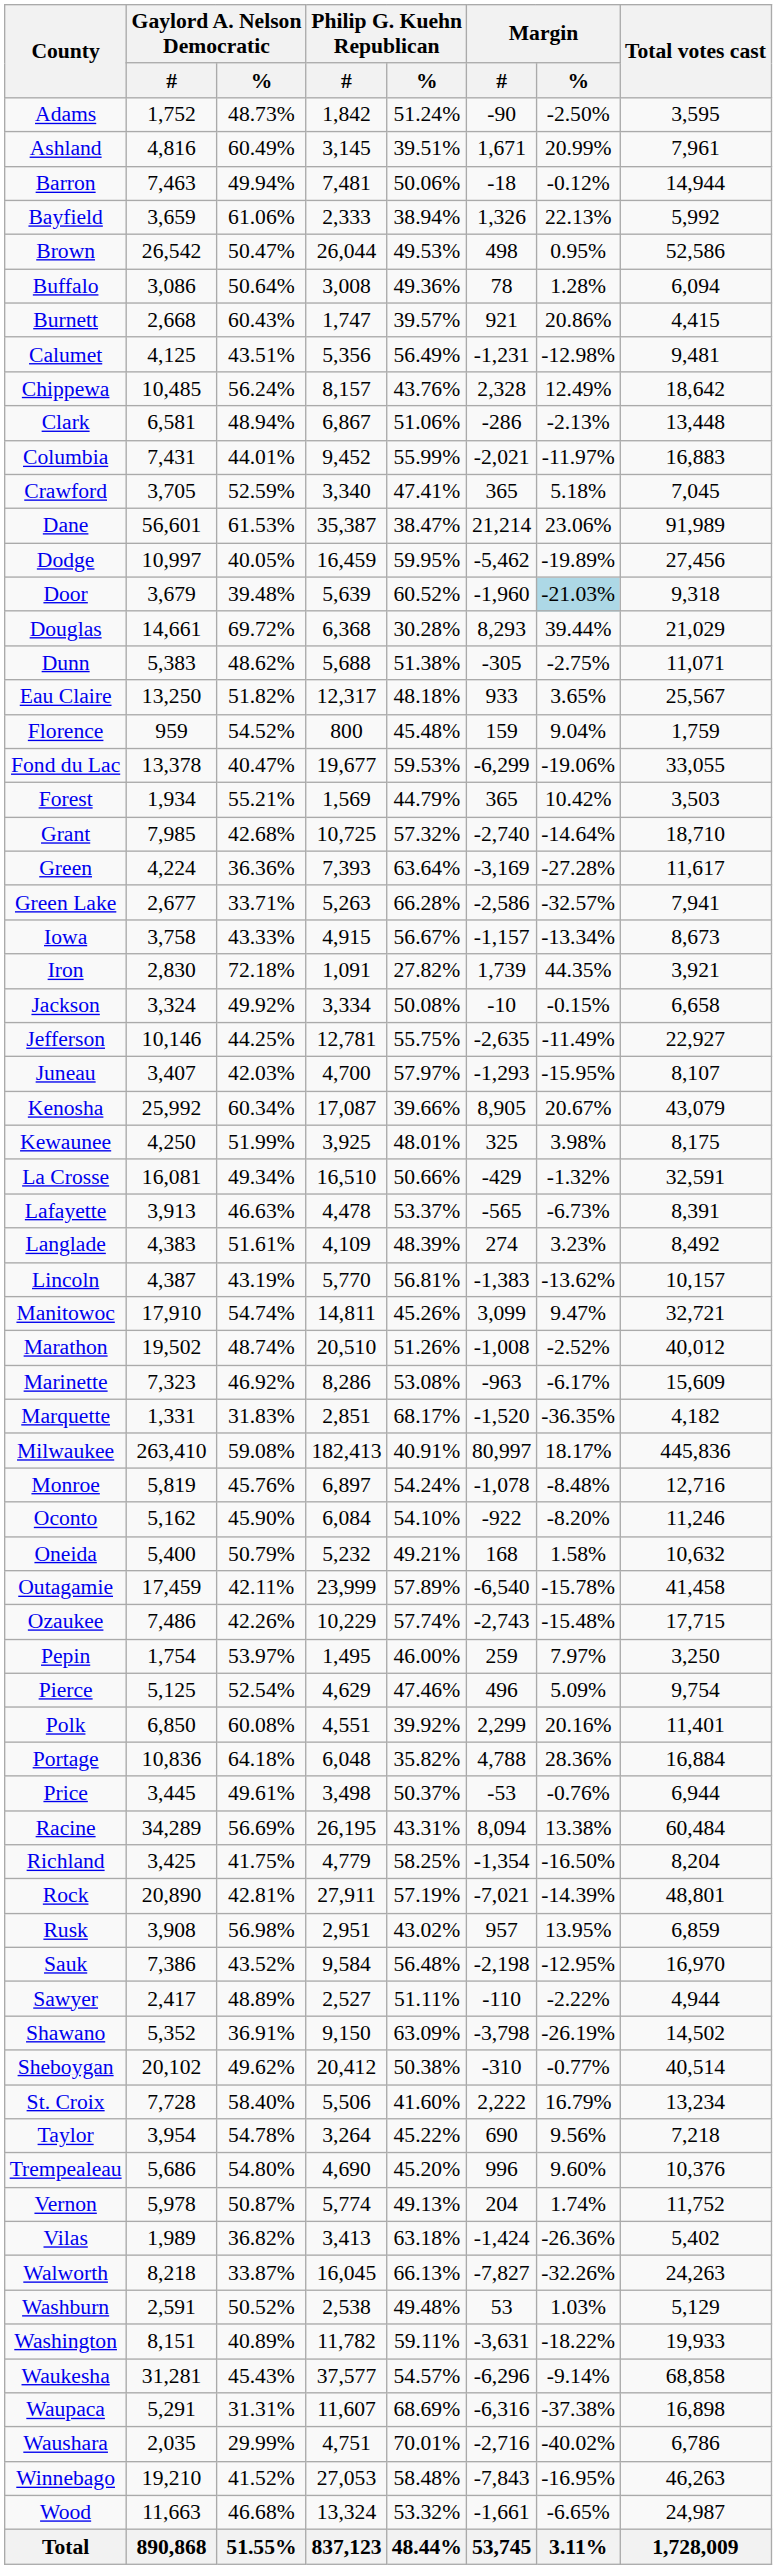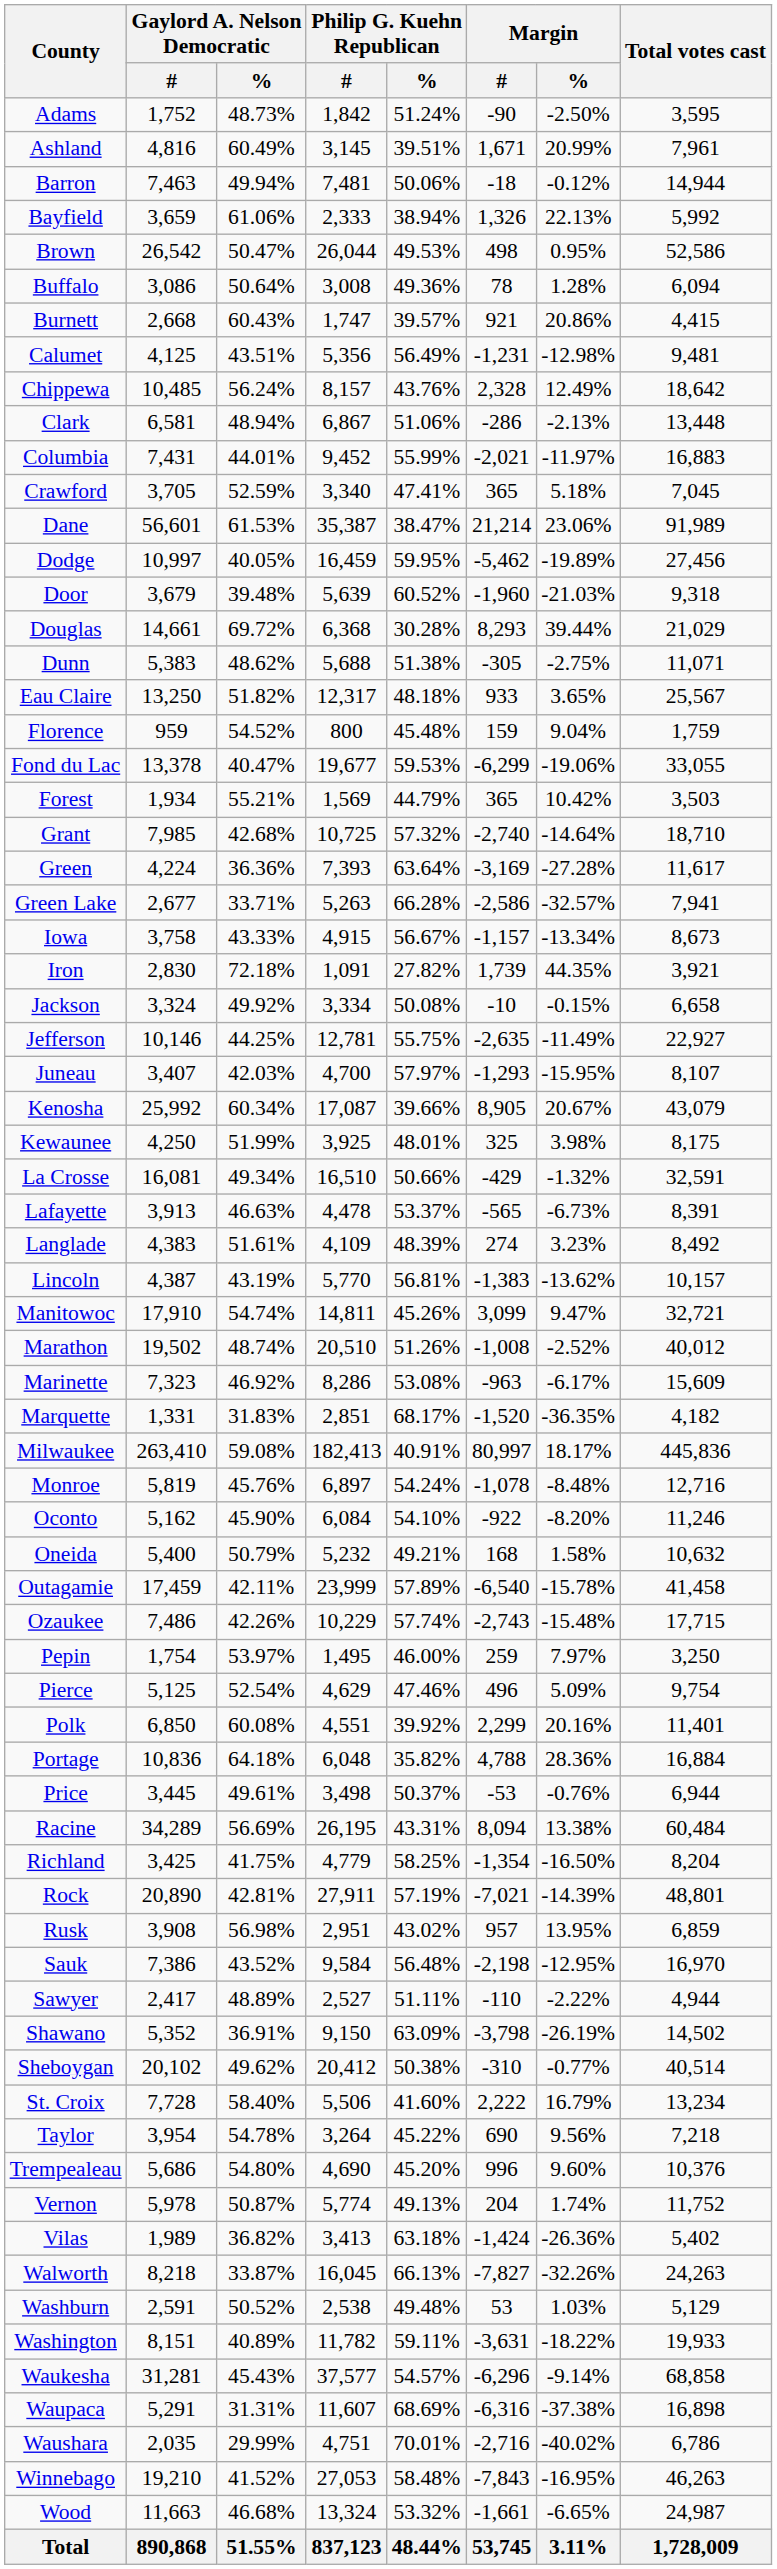(578, 594) lightblue background -> (578, 594) no background
